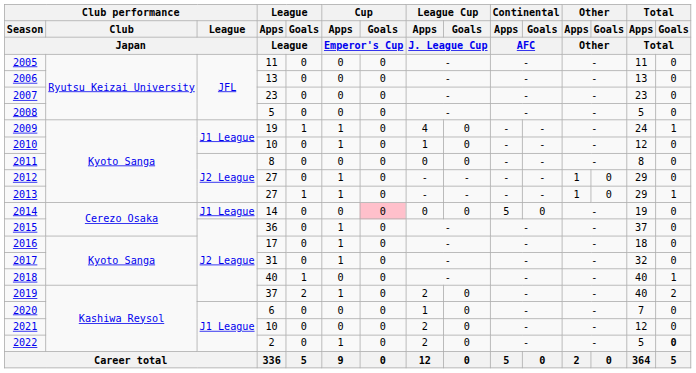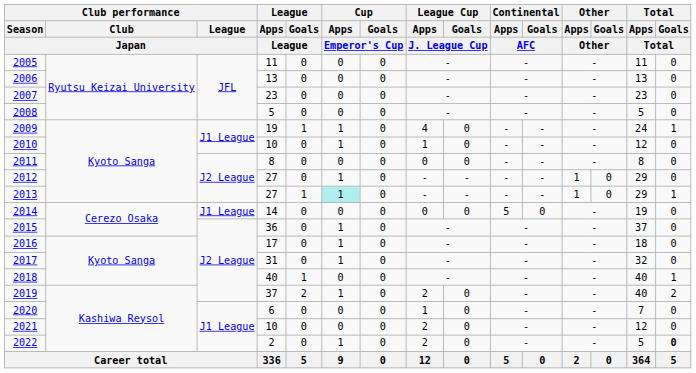(341, 194) no background -> (341, 194) paleturquoise background
(383, 211) pink background -> (383, 211) no background
